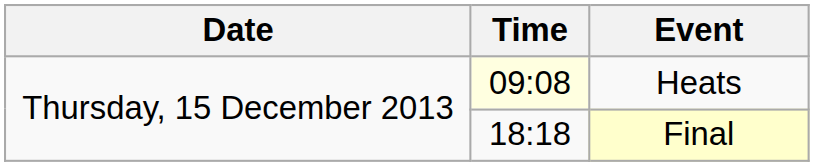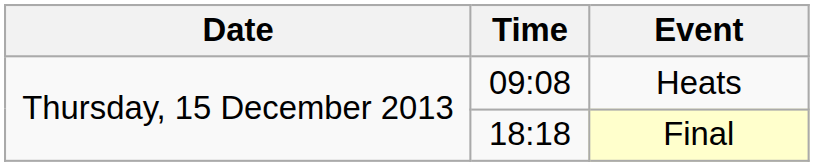(530, 82) lightyellow background -> (530, 82) no background
